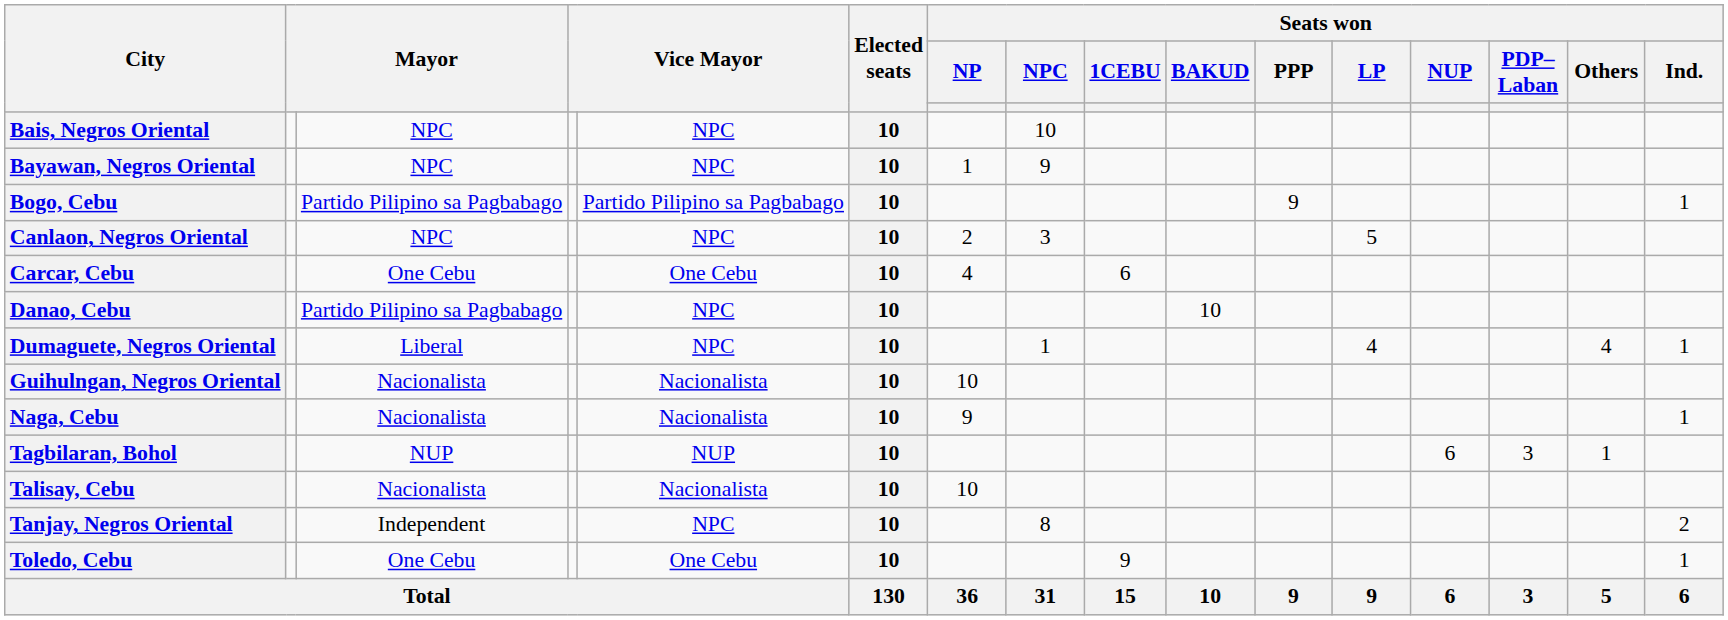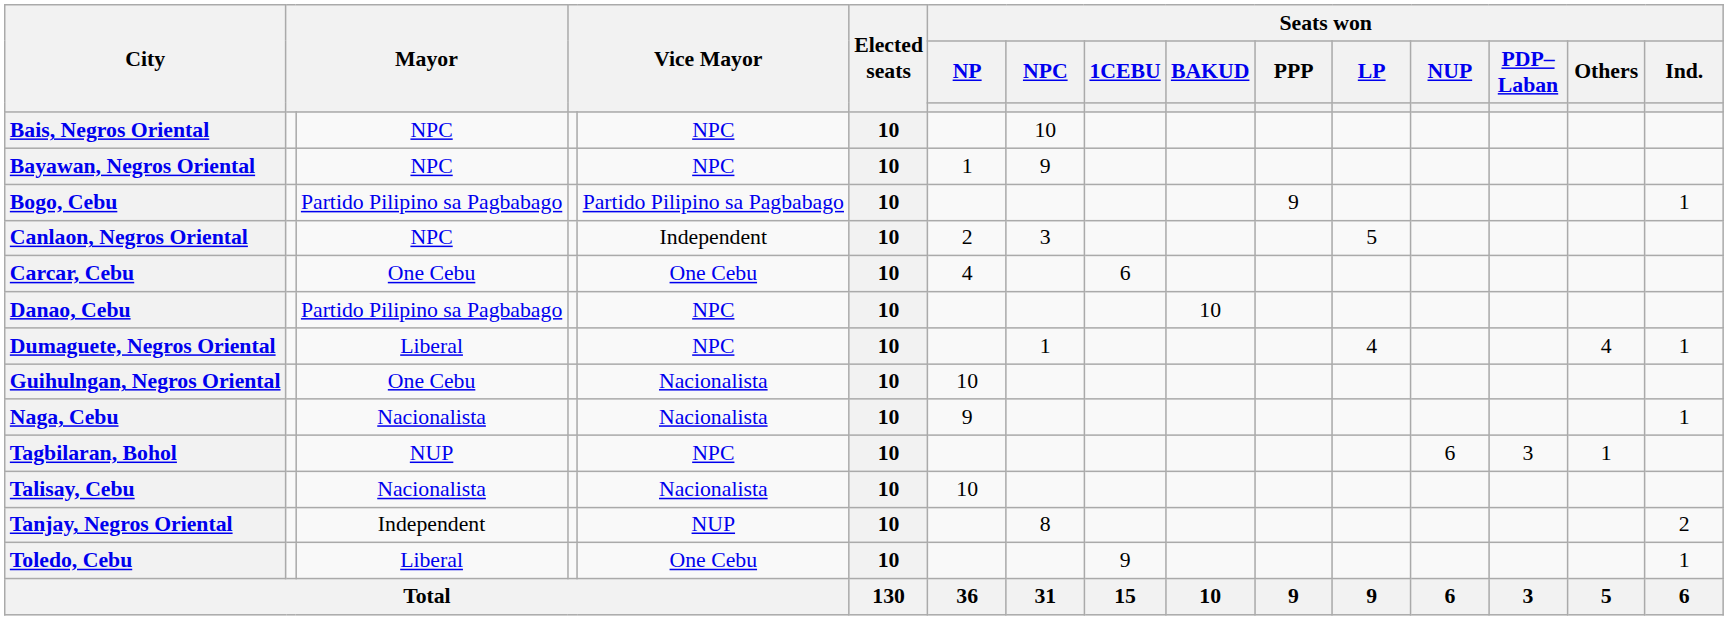(713, 237) NPC -> (713, 237) Independent
(432, 381) Nacionalista -> (432, 381) One Cebu
(713, 453) NUP -> (713, 453) NPC
(713, 524) NPC -> (713, 524) NUP
(432, 560) One Cebu -> (432, 560) Liberal
